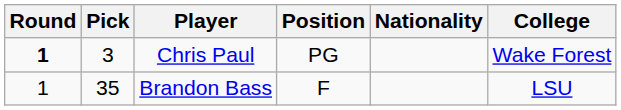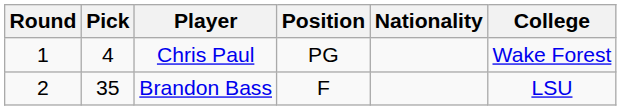(43, 54) bold -> (43, 54) normal
(108, 54) 3 -> (108, 54) 4
(43, 88) 1 -> (43, 88) 2
